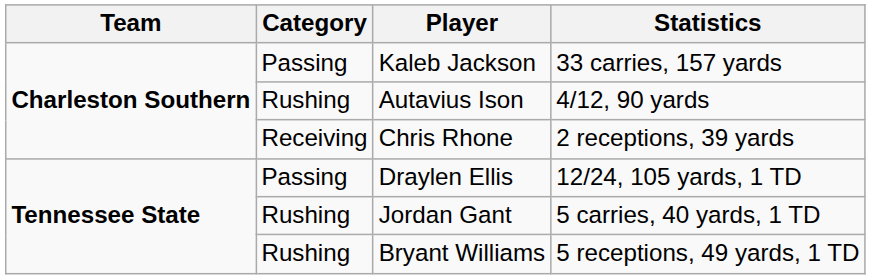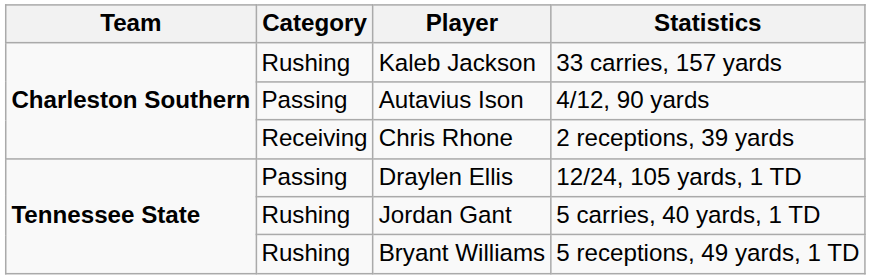(304, 62) Passing -> (306, 62) Rushing
(306, 100) Rushing -> (304, 100) Passing
